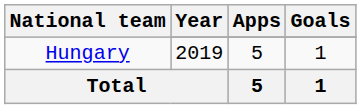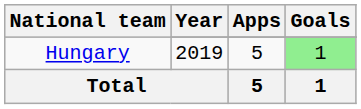(320, 54) no background -> (320, 54) lightgreen background
